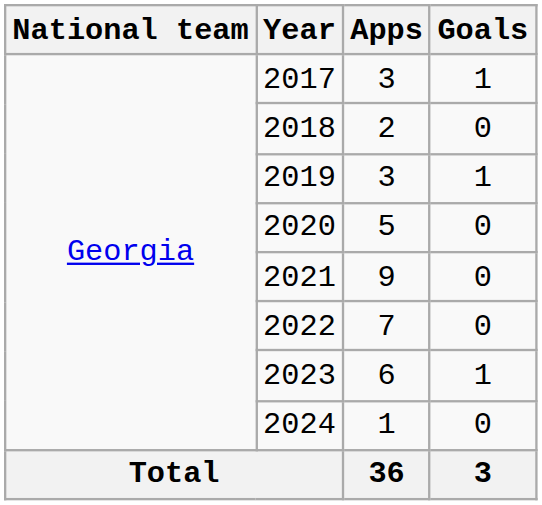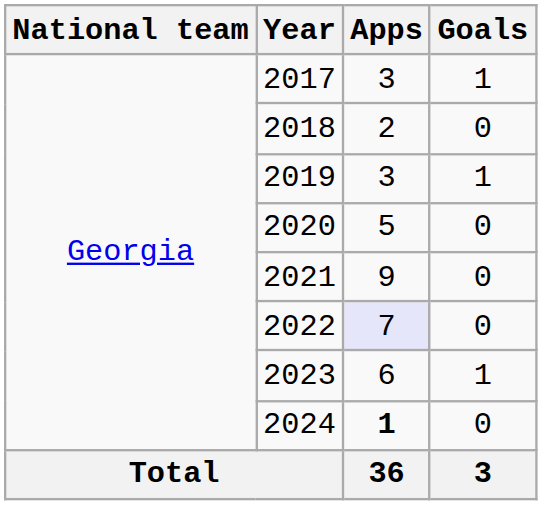(387, 326) no background -> (387, 326) lavender background
(387, 425) normal -> (387, 425) bold
